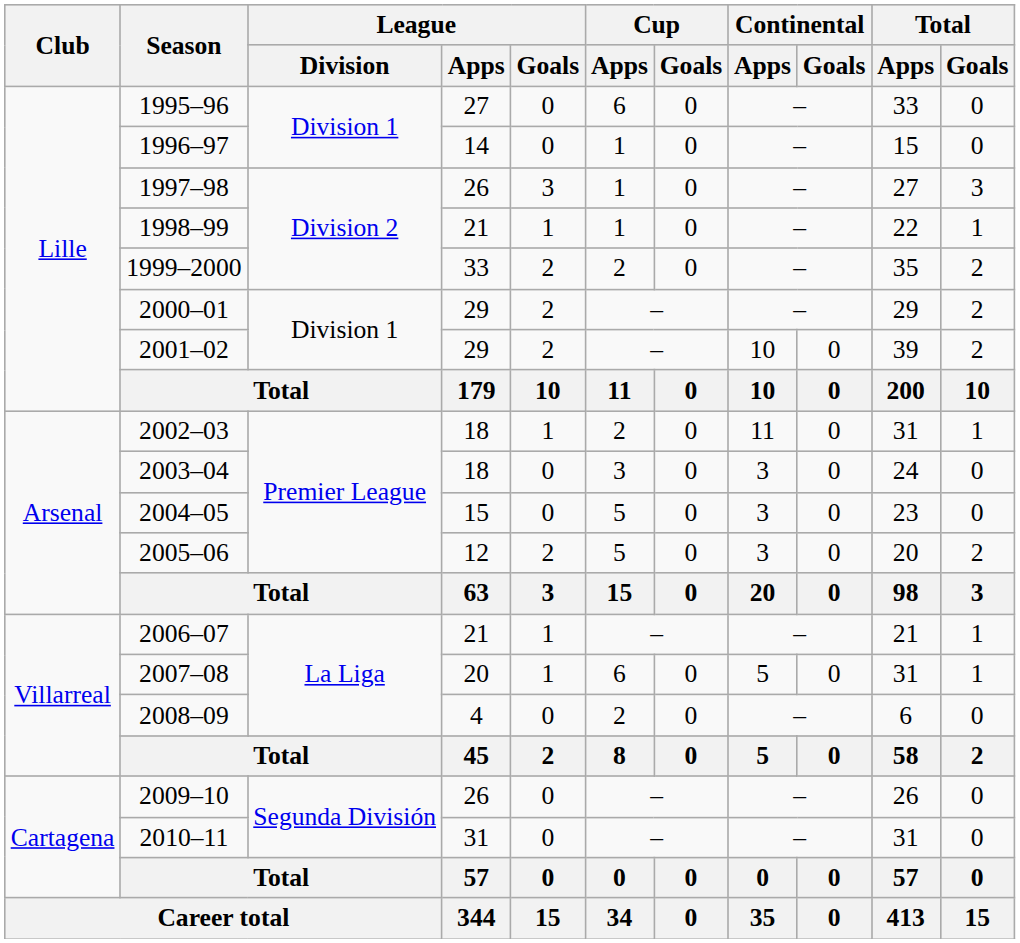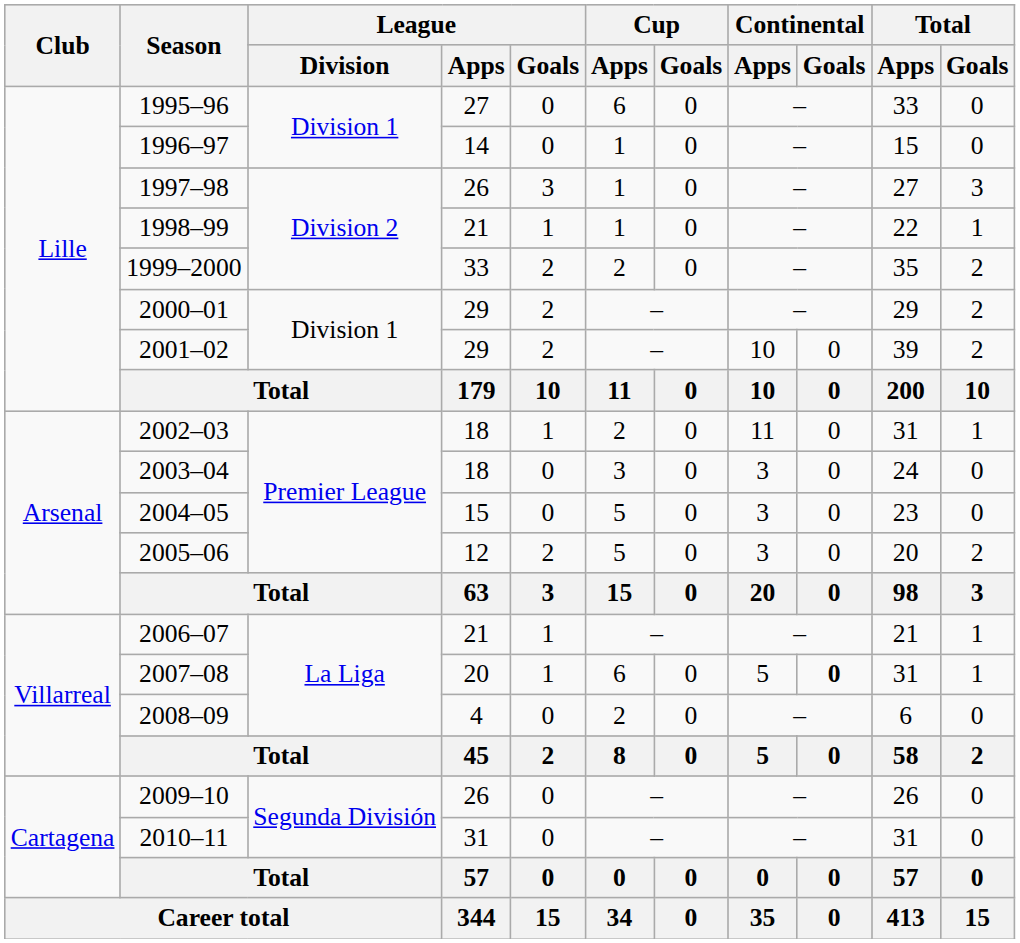(834, 674) normal -> (834, 674) bold
